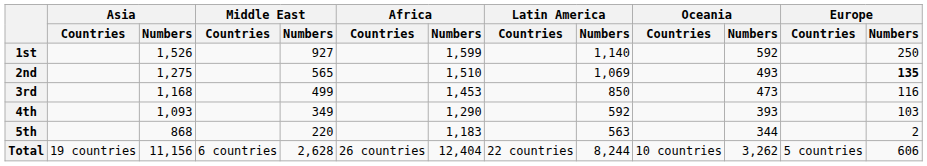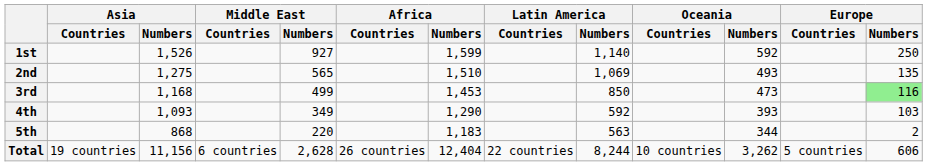(908, 73) bold -> (908, 73) normal
(908, 92) no background -> (908, 92) lightgreen background
